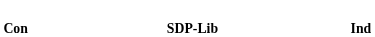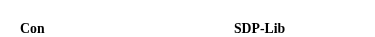- column: (361, 9)
